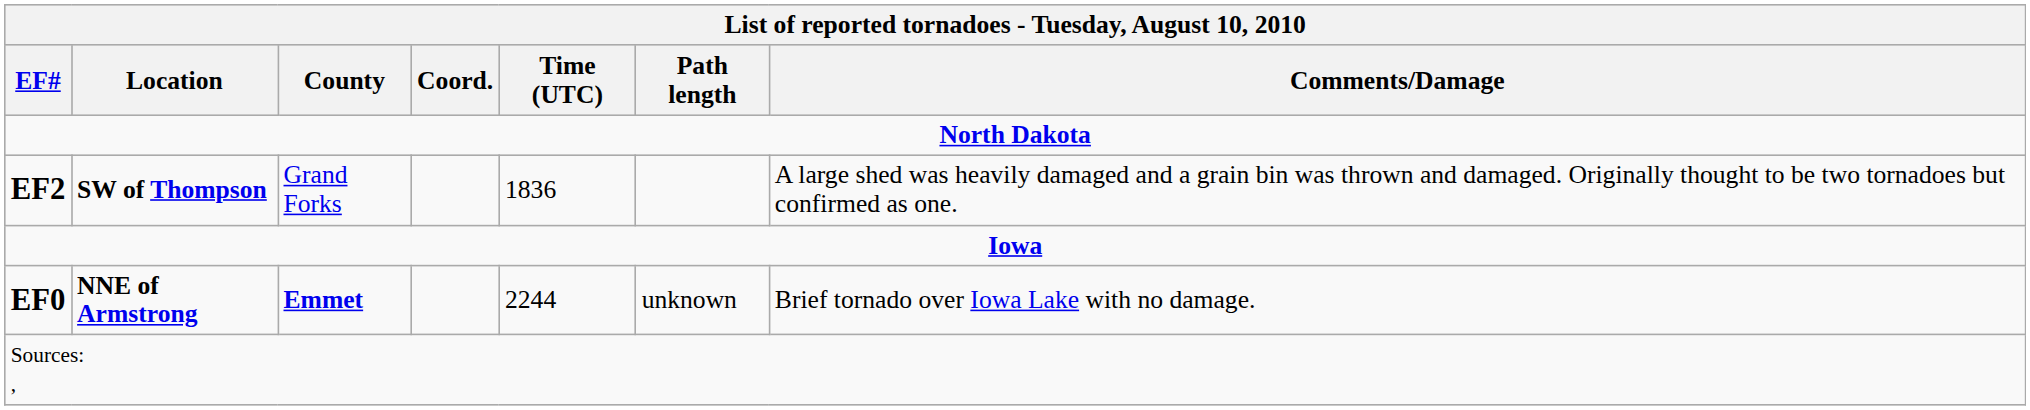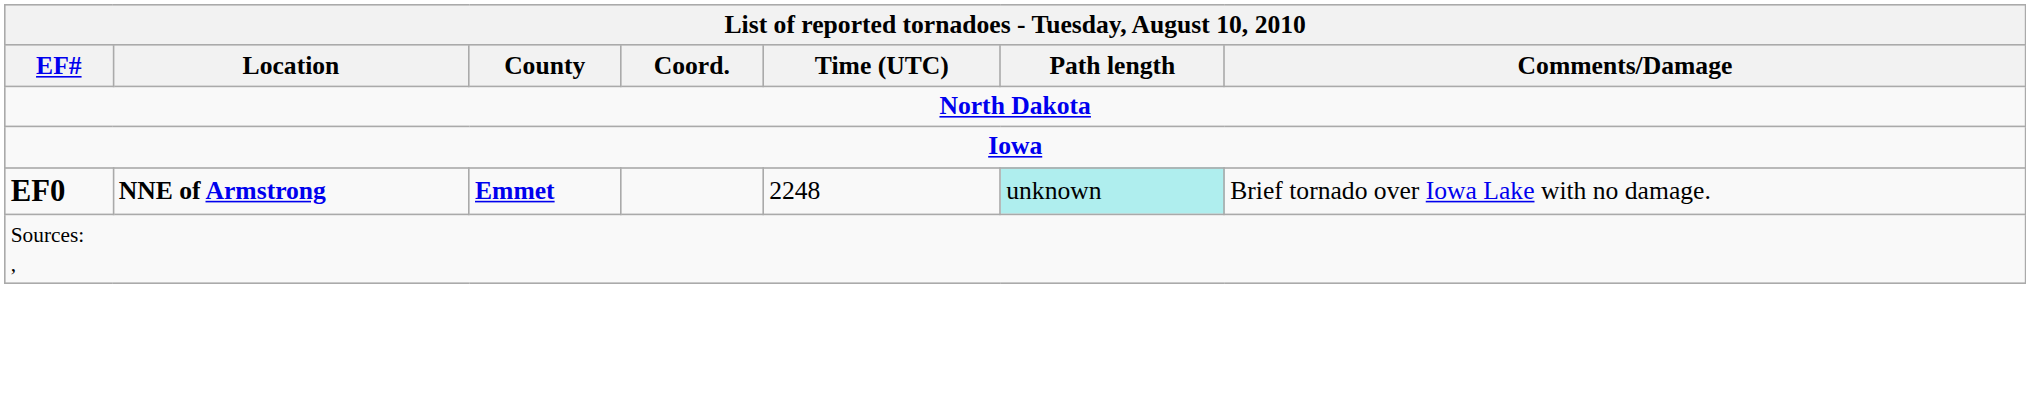- row: (38, 189)
(531, 299) 2244 -> (795, 190) 2248
(689, 299) no background -> (1054, 190) paleturquoise background
